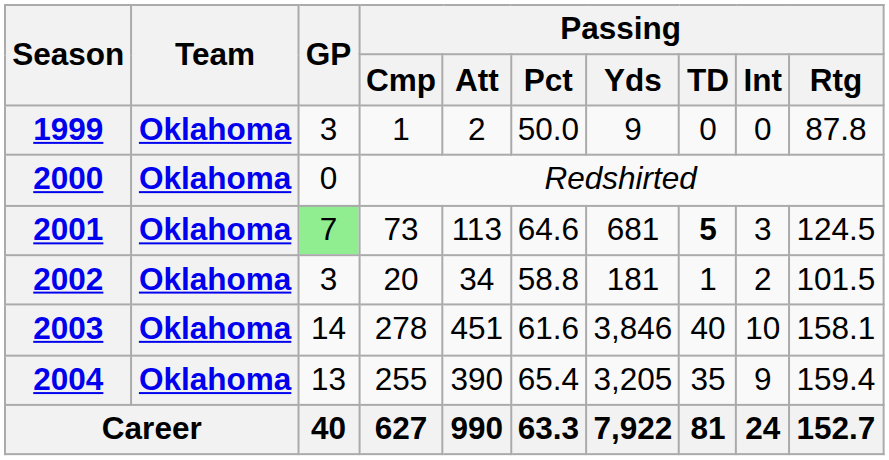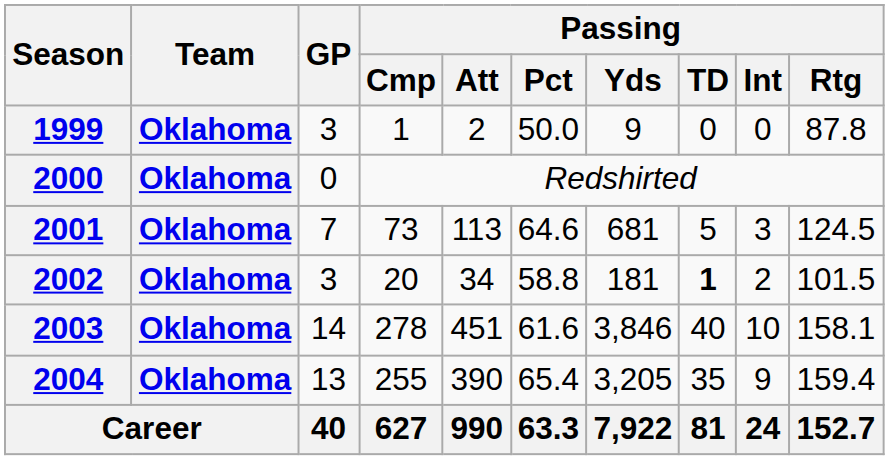(329, 229) lightgreen background -> (329, 229) no background
(708, 229) bold -> (708, 229) normal
(708, 279) normal -> (708, 279) bold
